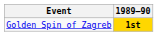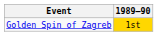(133, 25) bold -> (133, 25) normal
